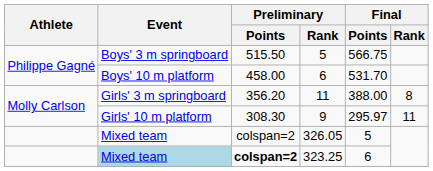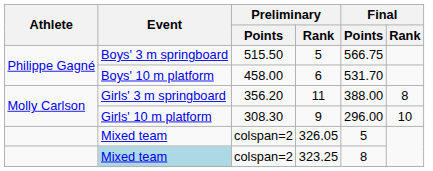(368, 116) 295.97 -> (364, 116) 296.00
(409, 116) 11 -> (405, 116) 10
(266, 157) bold -> (263, 157) normal
(368, 157) 6 -> (364, 157) 8
